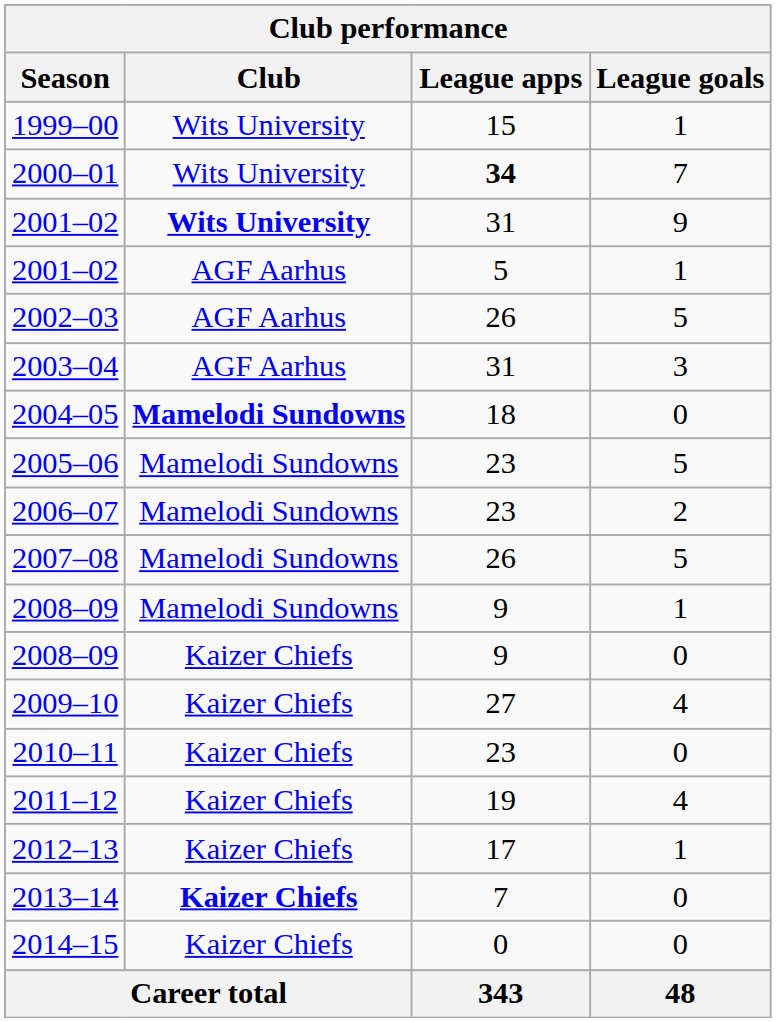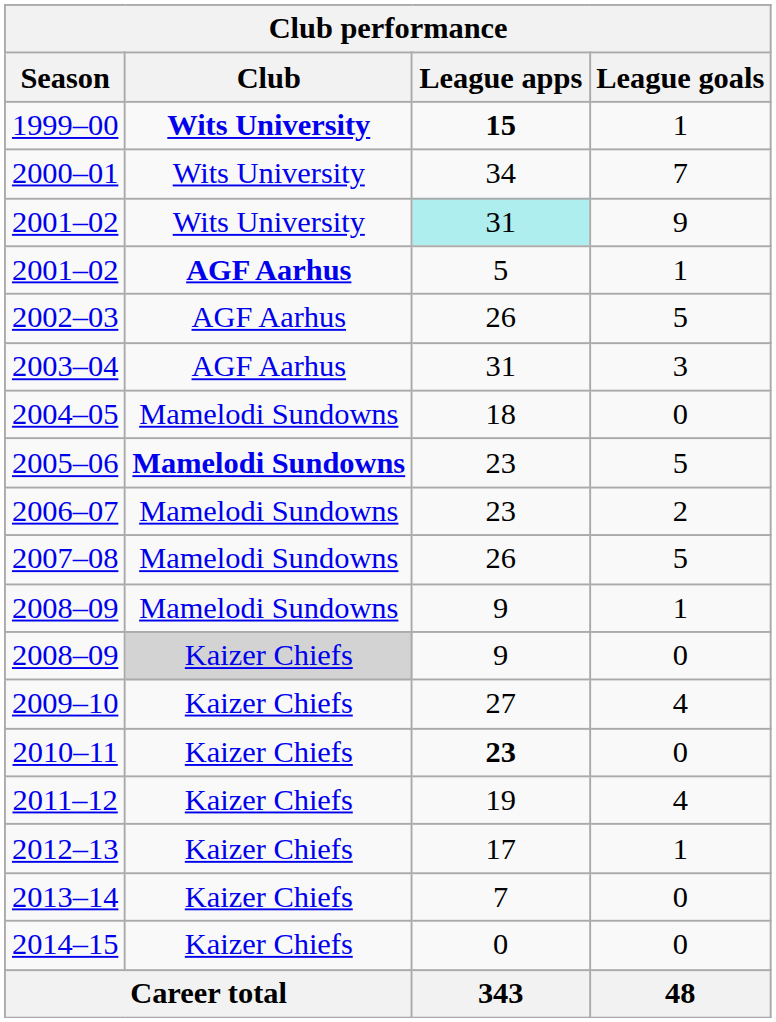(269, 125) normal -> (269, 125) bold
(501, 125) normal -> (501, 125) bold
(501, 173) bold -> (501, 173) normal
(269, 221) bold -> (269, 221) normal
(501, 221) no background -> (501, 221) paleturquoise background
(269, 269) normal -> (269, 269) bold
(269, 414) bold -> (269, 414) normal
(269, 462) normal -> (269, 462) bold
(269, 655) no background -> (269, 655) lightgrey background
(501, 751) normal -> (501, 751) bold
(269, 896) bold -> (269, 896) normal
